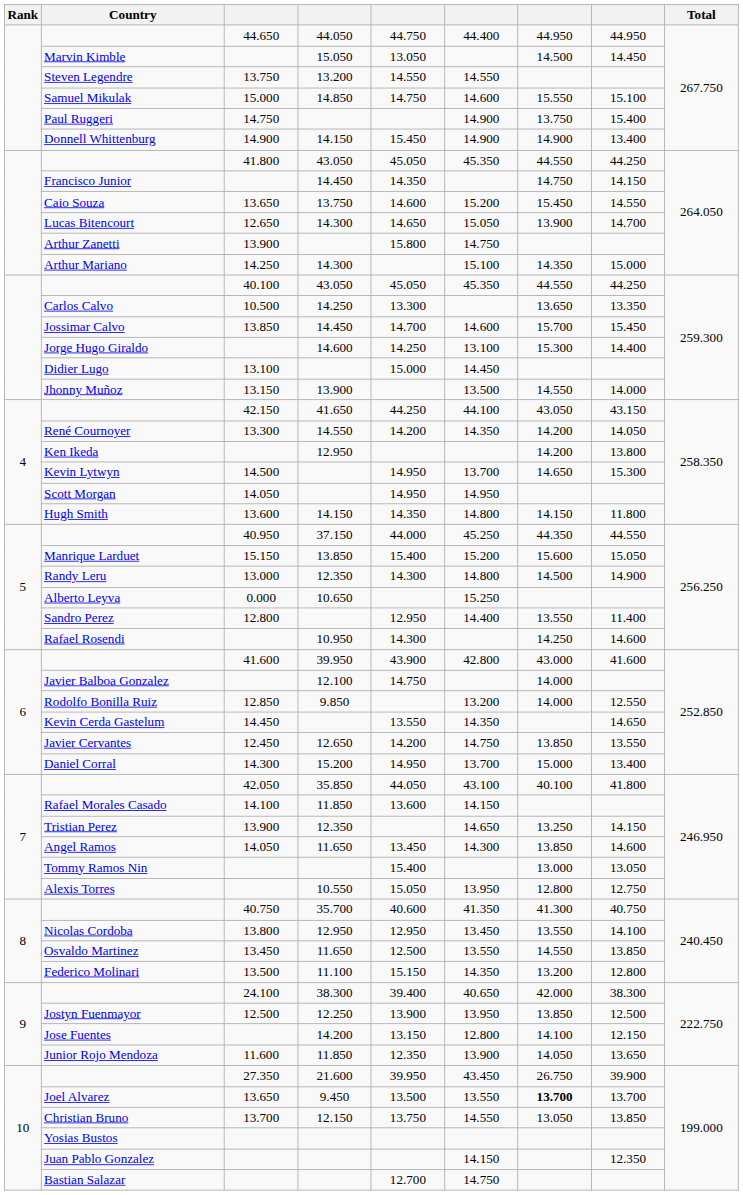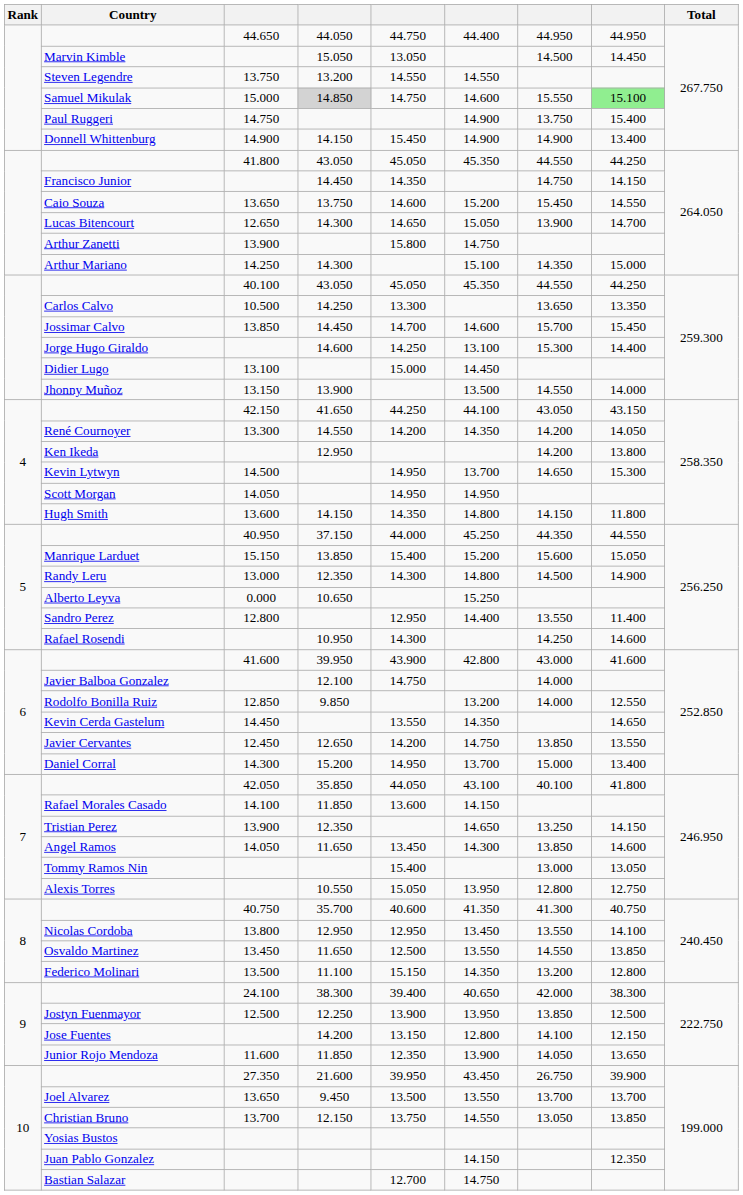(335, 98) no background -> (335, 98) lightgrey background
(628, 98) no background -> (628, 98) lightgreen background
(555, 1096) bold -> (555, 1096) normal
